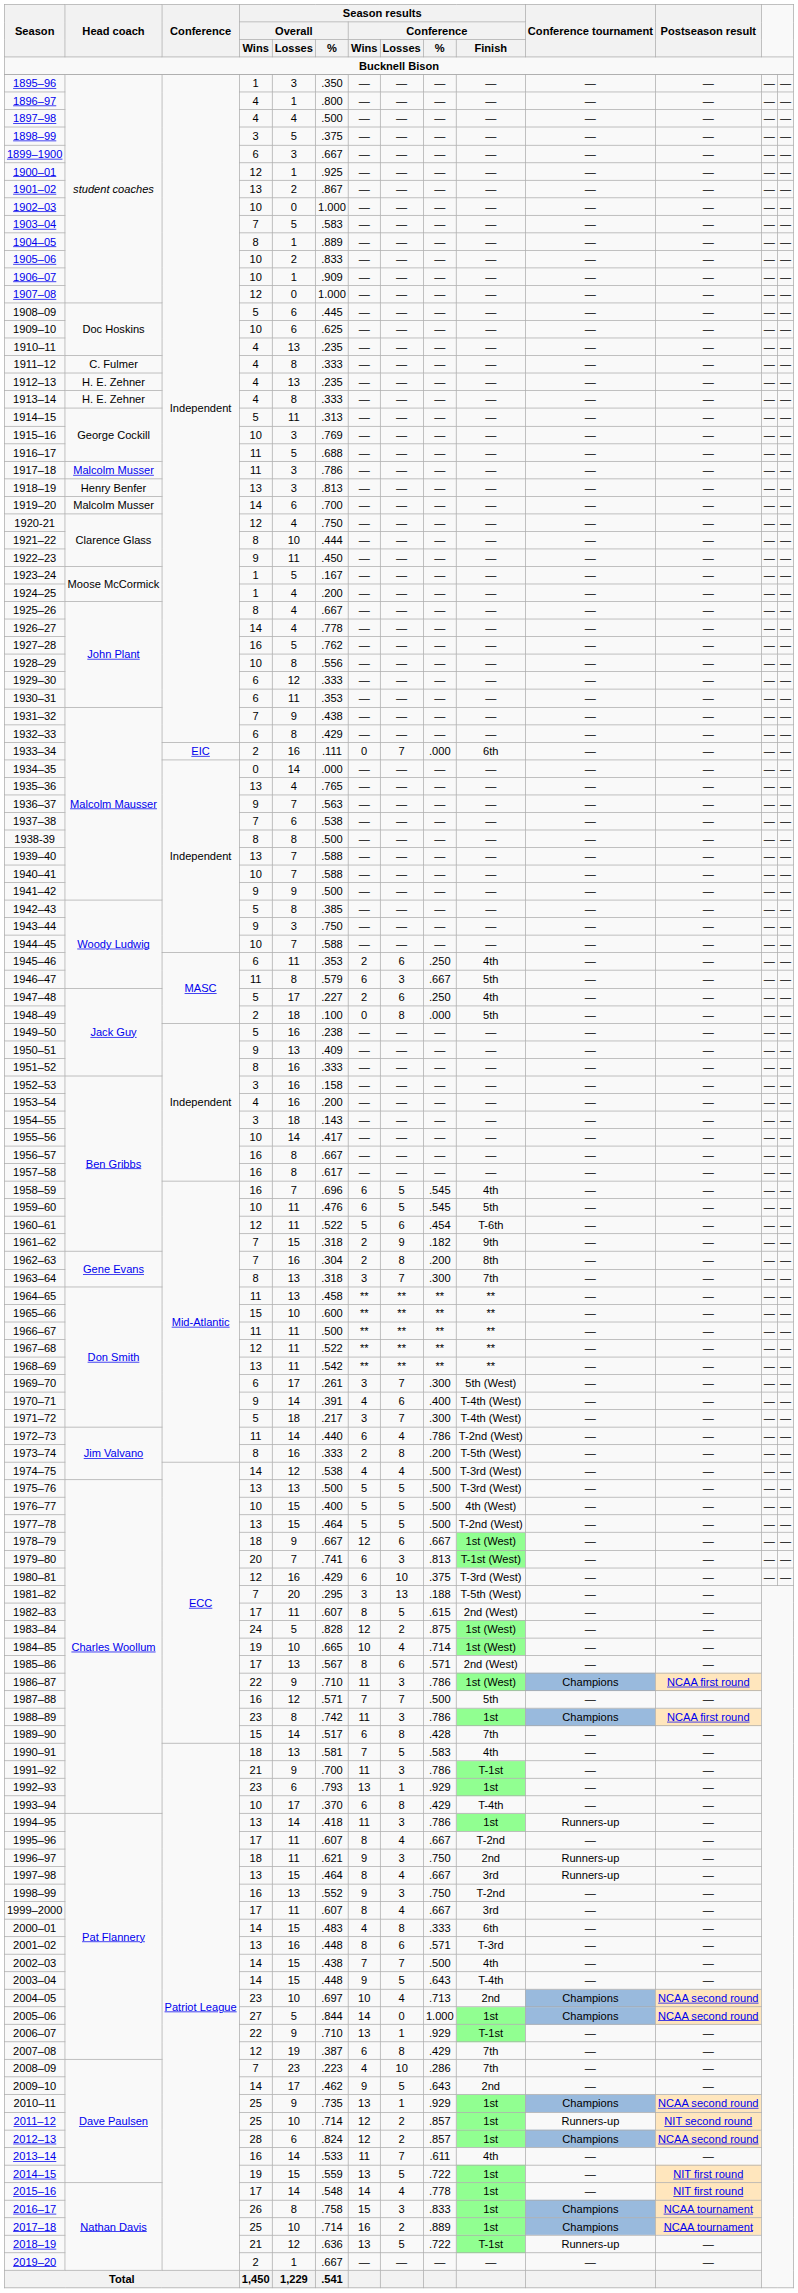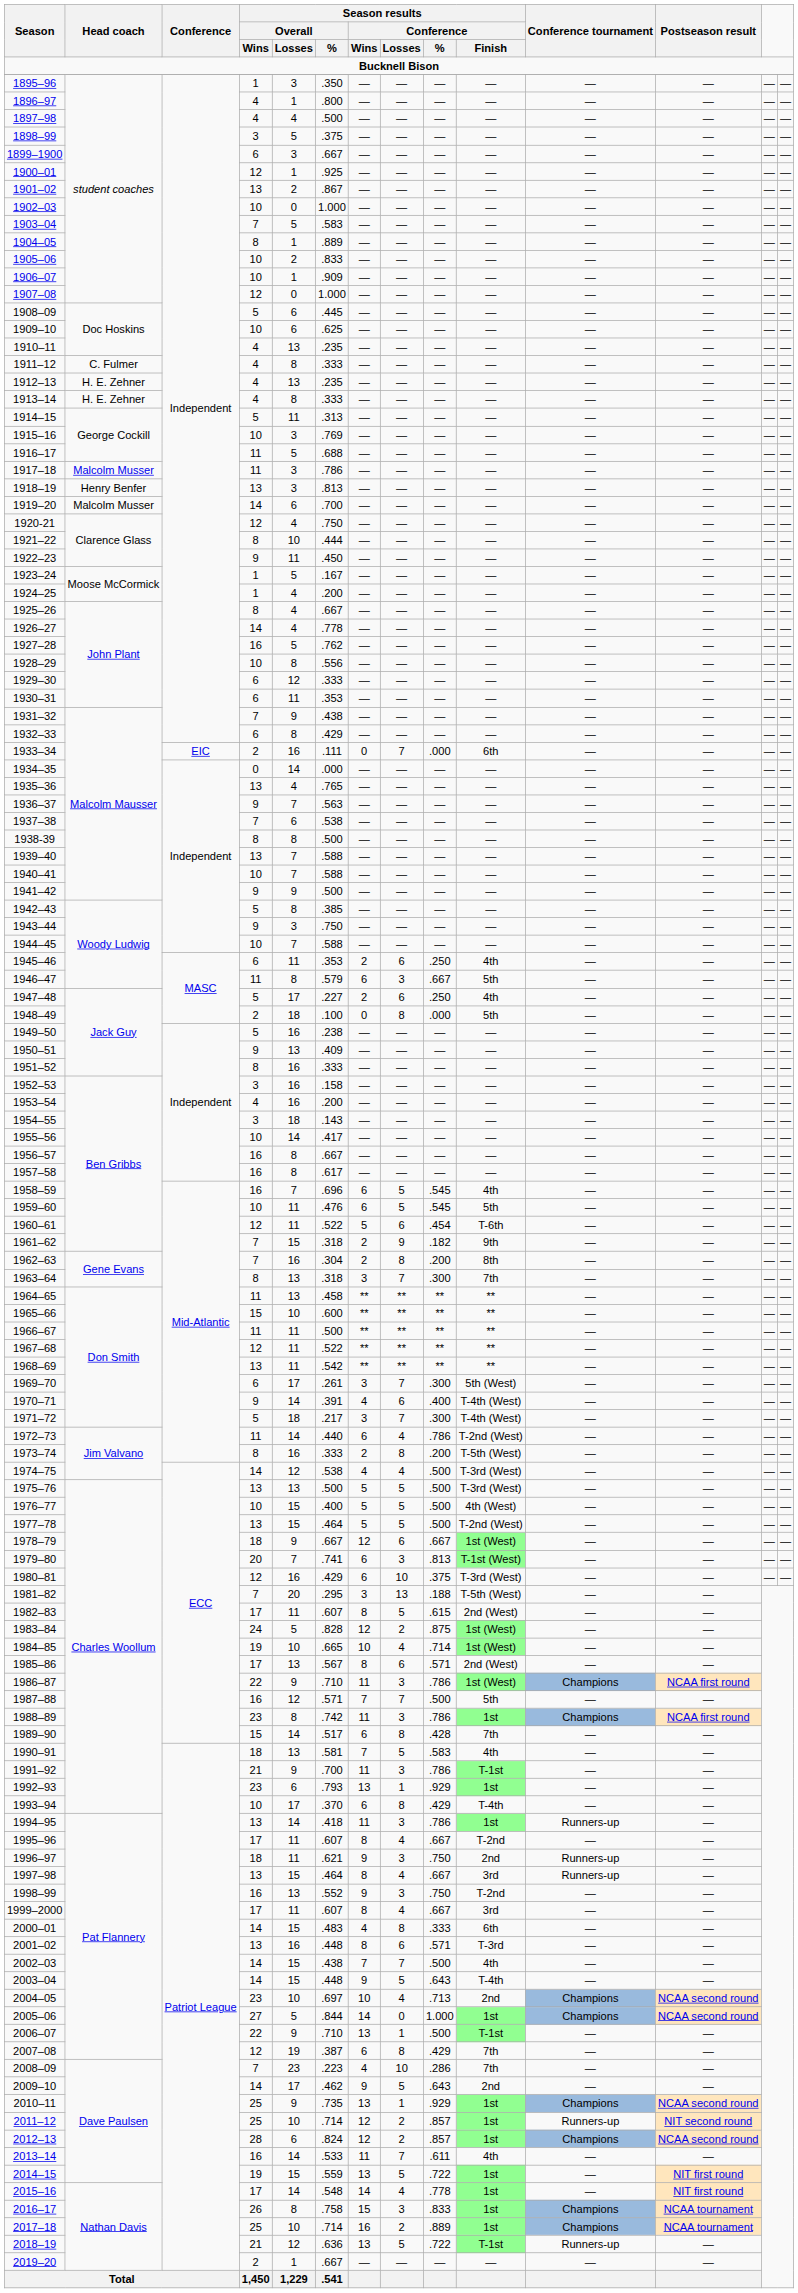(440, 2033) .929 -> (440, 2033) .500
